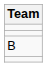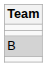(12, 46) no background -> (12, 46) lightgrey background
